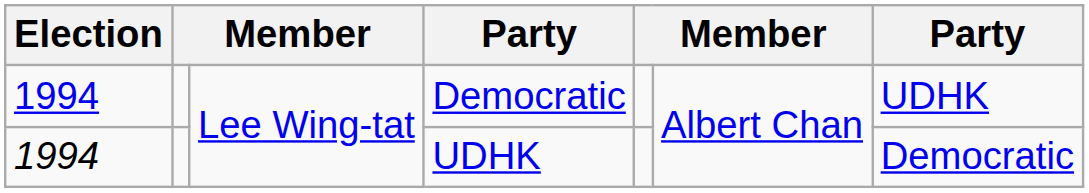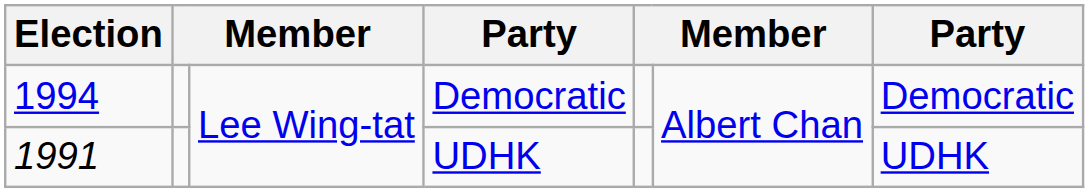(935, 95) UDHK -> (977, 95) Democratic
(57, 156) 1994 -> (57, 156) 1991
(977, 156) Democratic -> (935, 156) UDHK
